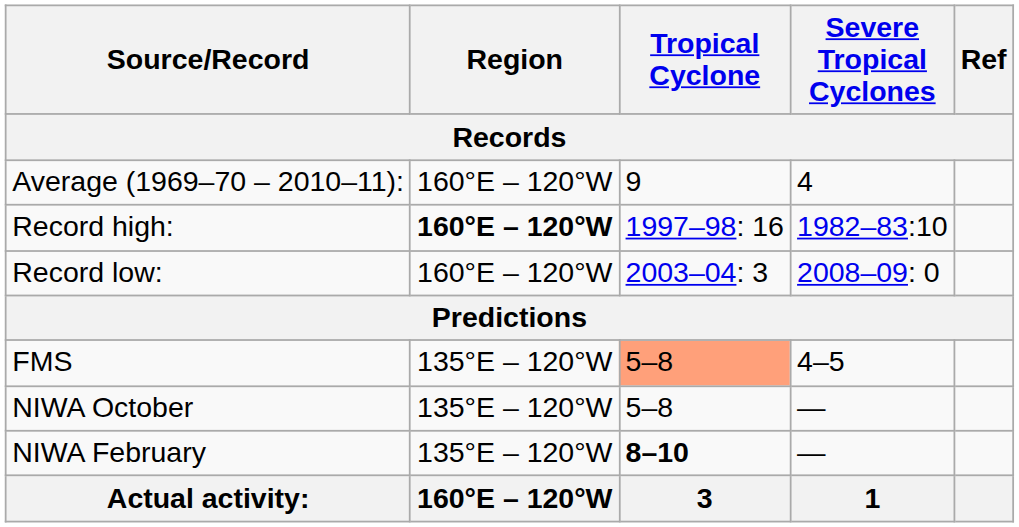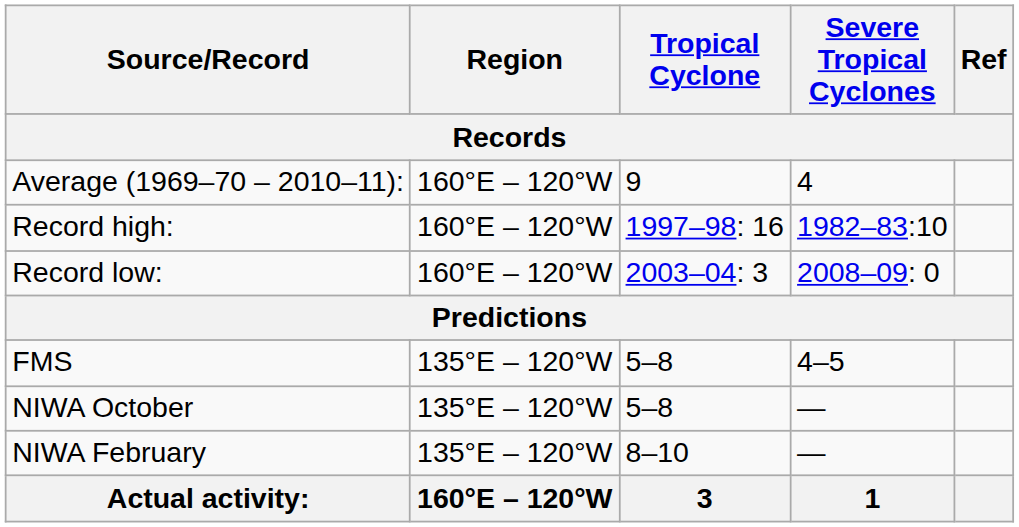(515, 227) bold -> (515, 227) normal
(649, 362) lightsalmon background -> (649, 362) no background
(657, 452) bold -> (657, 452) normal
